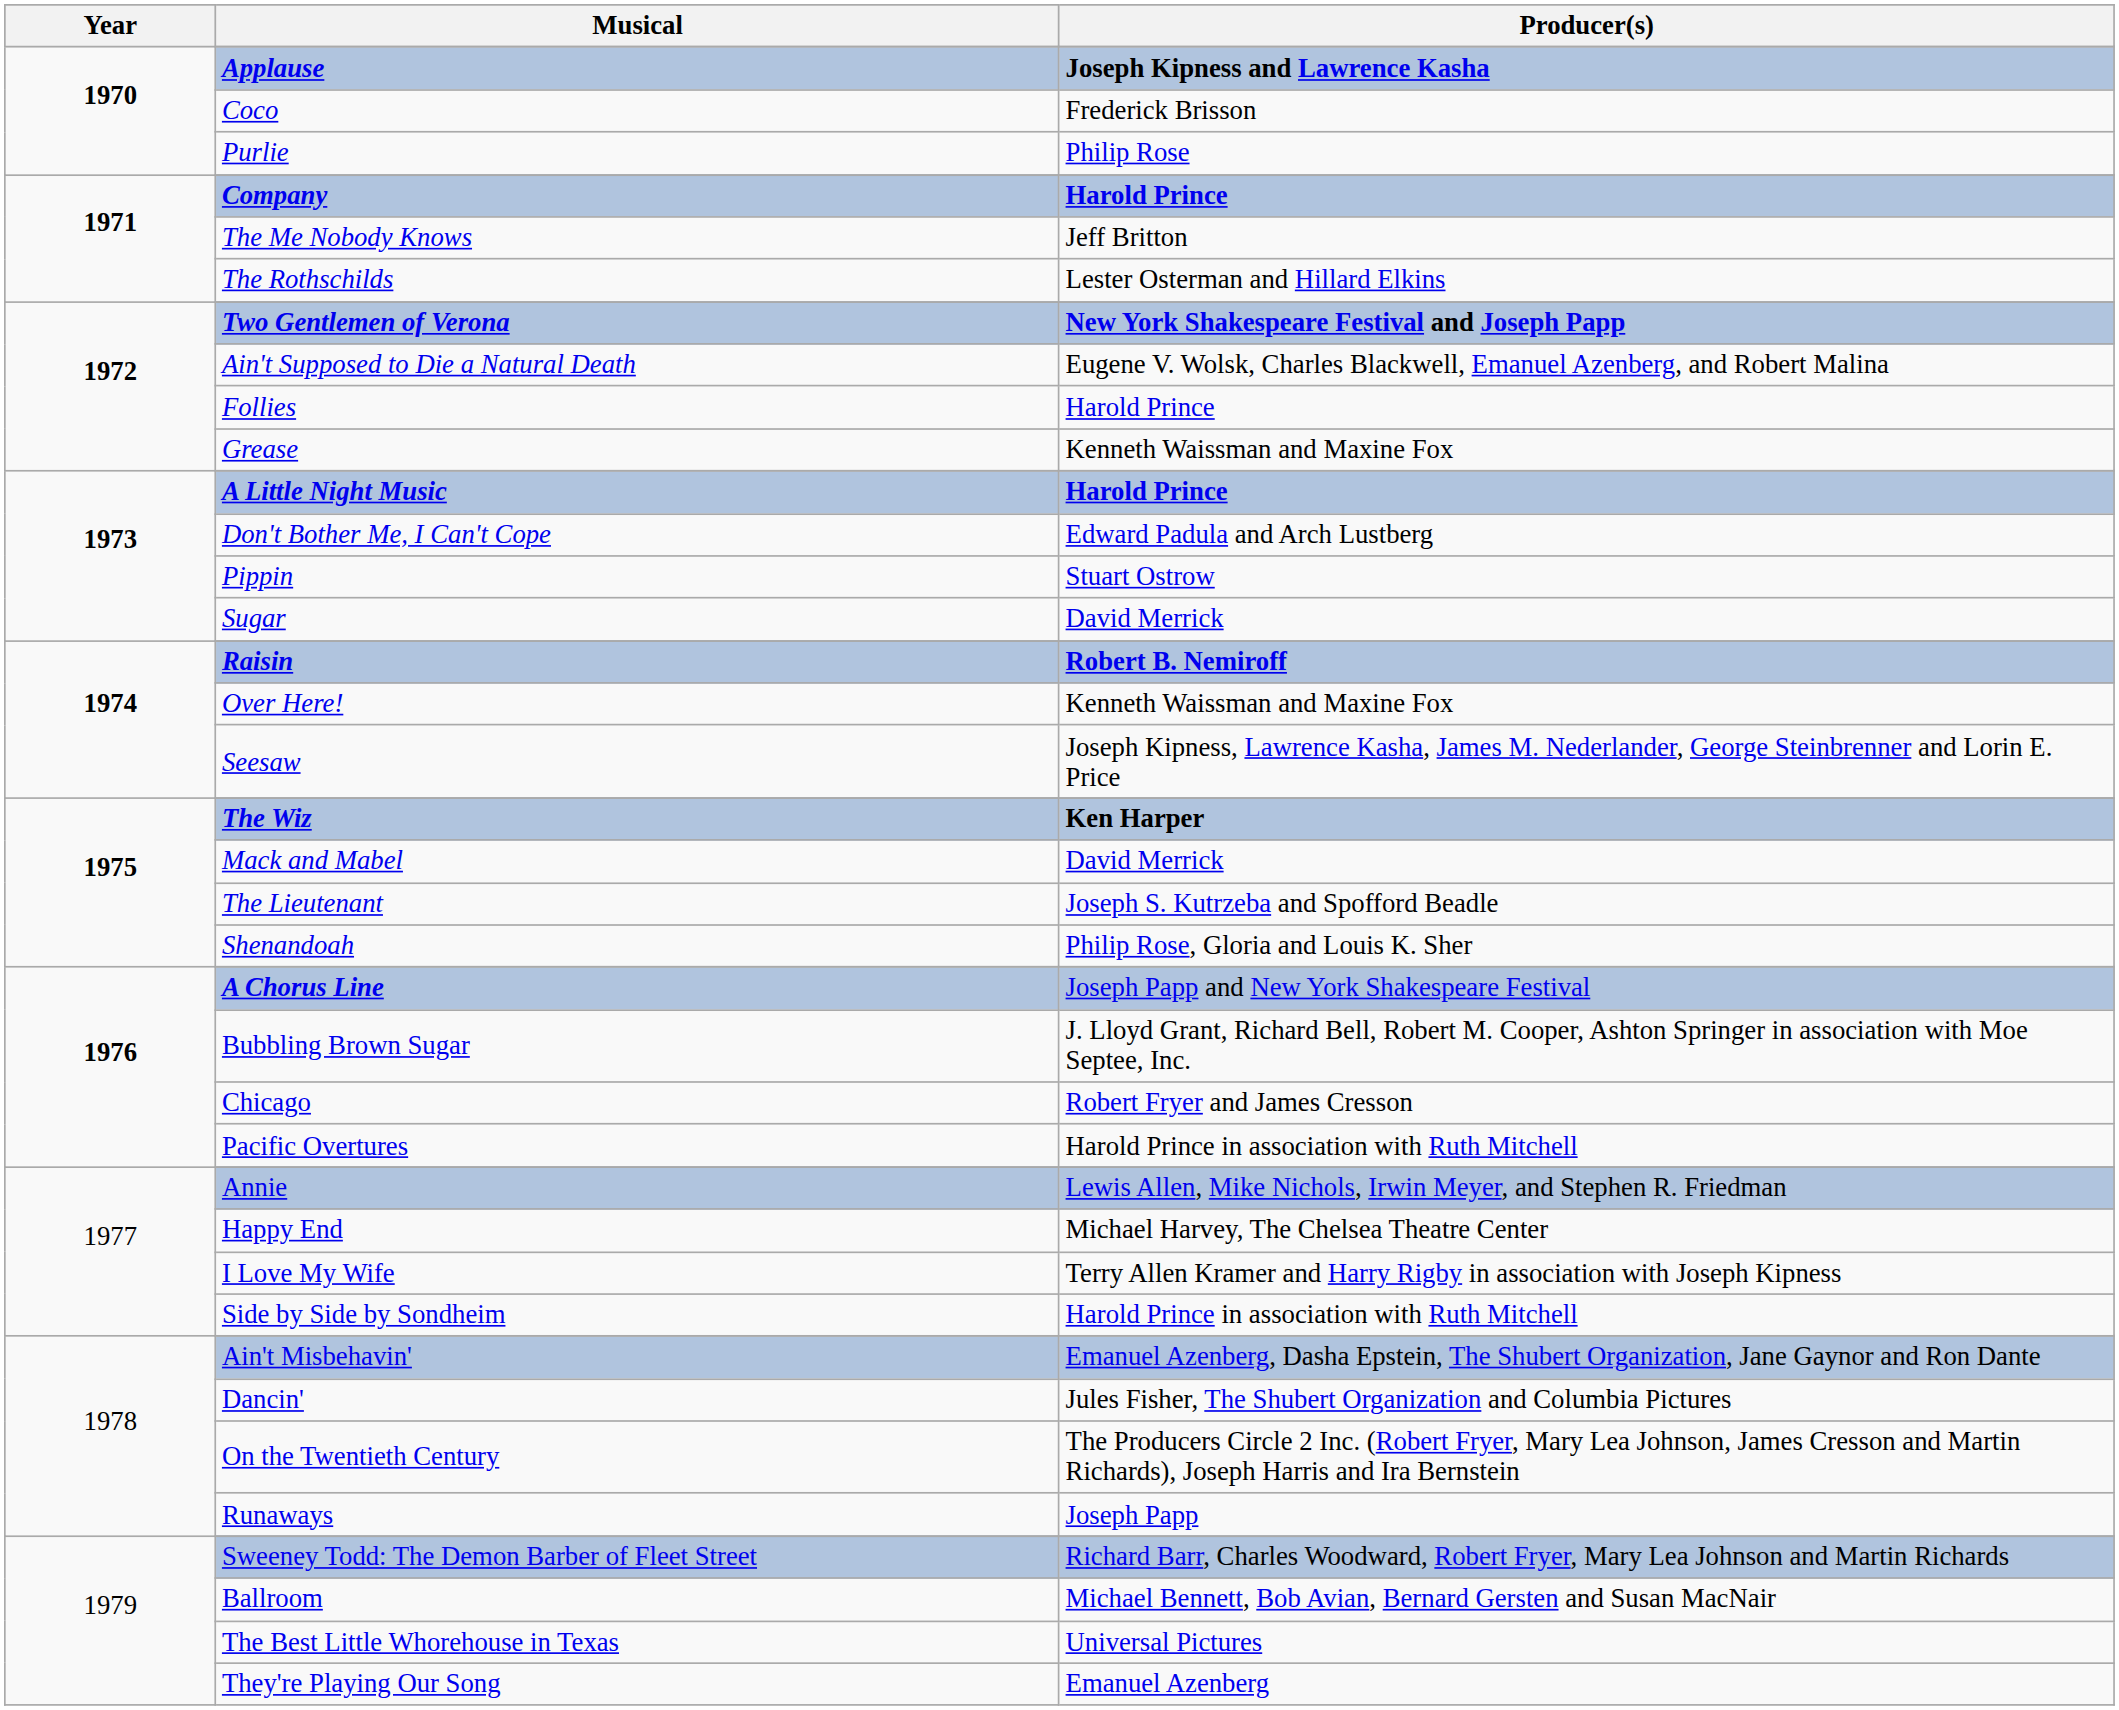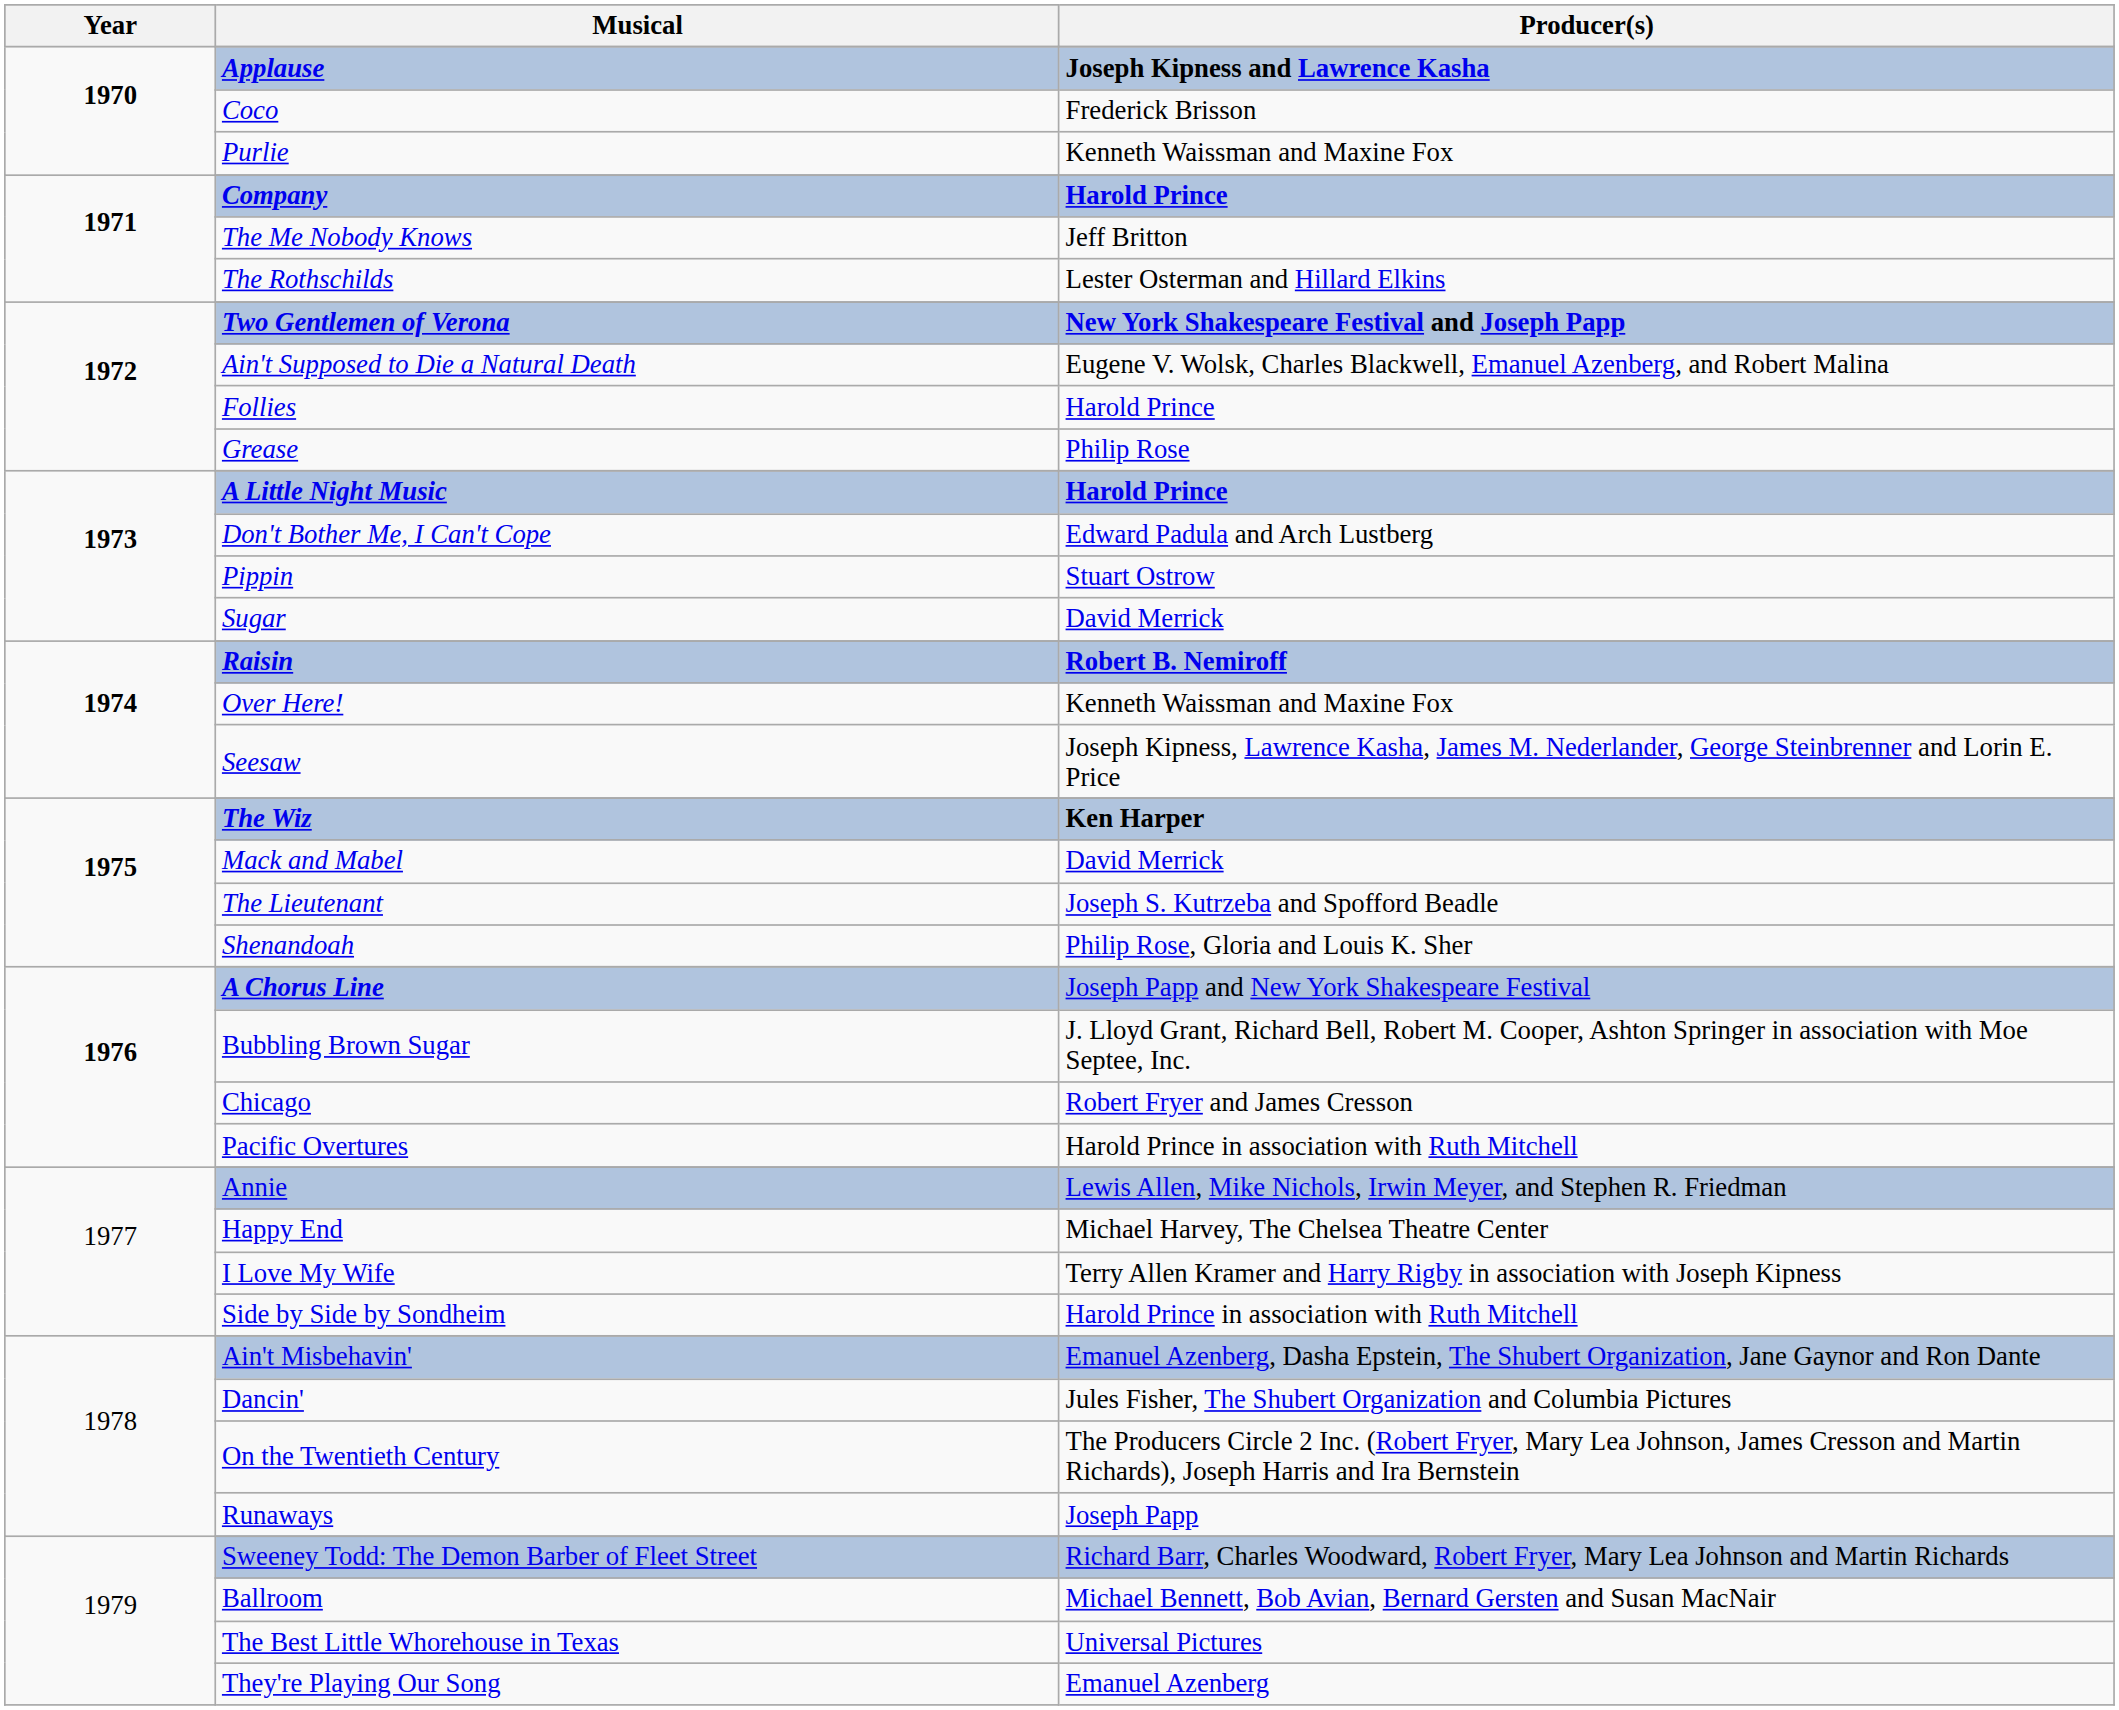(1128, 152) Philip Rose -> (1259, 152) Kenneth Waissman and Maxine Fox
(1259, 449) Kenneth Waissman and Maxine Fox -> (1128, 449) Philip Rose
